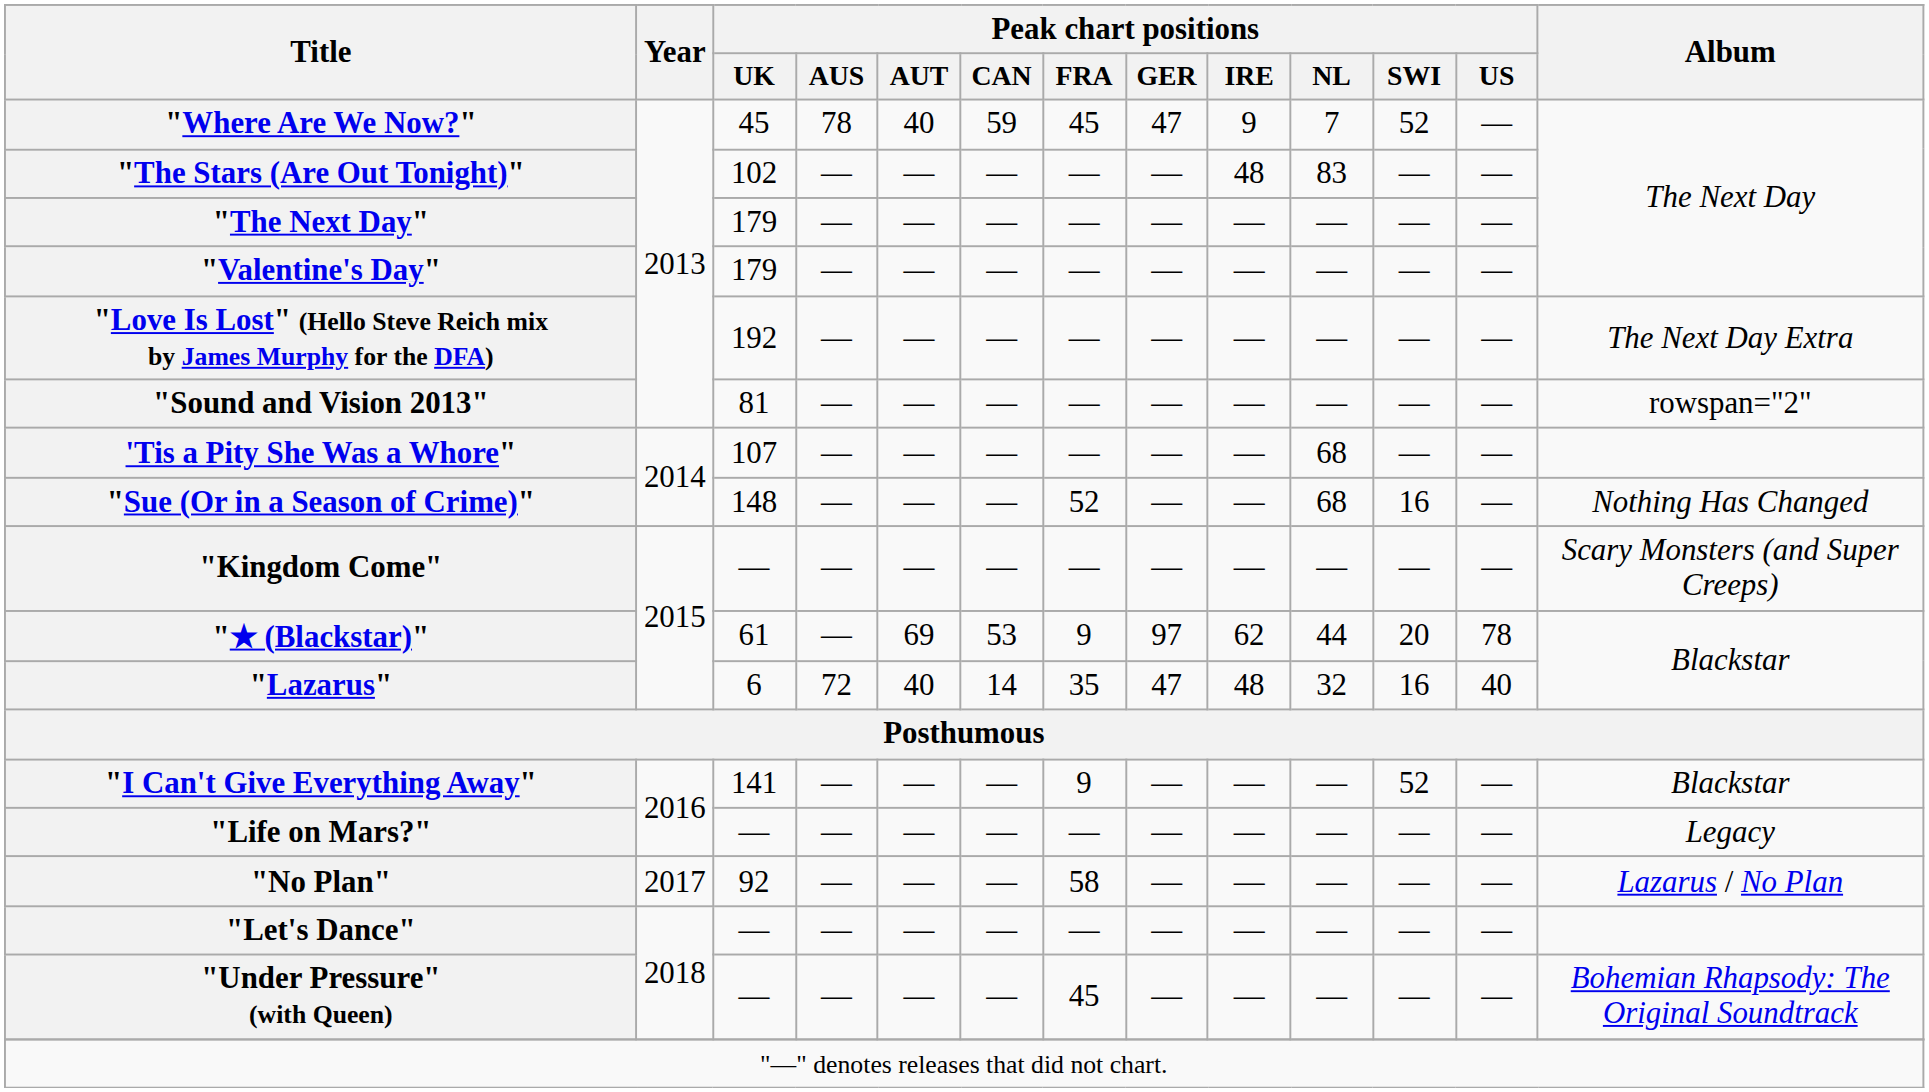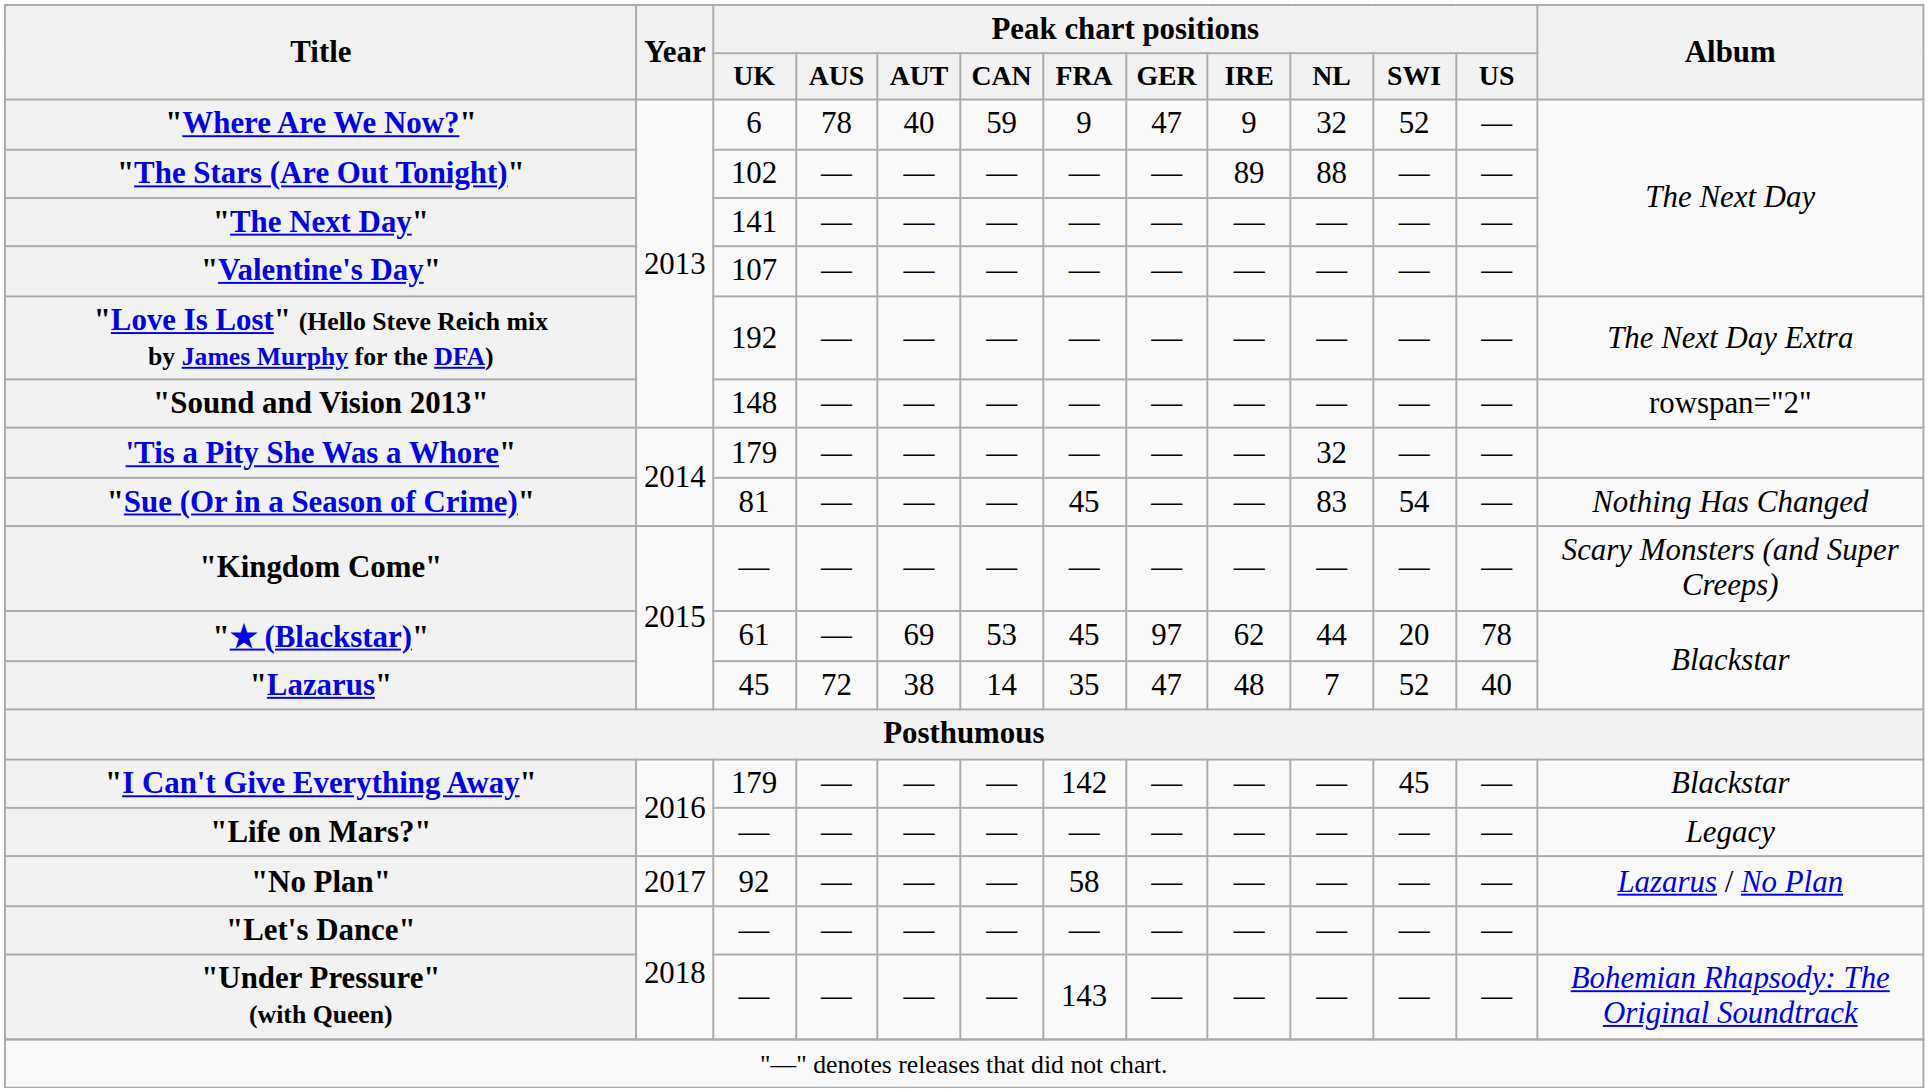(754, 123) 45 -> (754, 123) 6
(1084, 123) 45 -> (1084, 123) 9
(1332, 123) 7 -> (1332, 123) 32
(1249, 172) 48 -> (1249, 172) 89
(1332, 172) 83 -> (1332, 172) 88
(754, 221) 179 -> (754, 221) 141
(754, 270) 179 -> (754, 270) 107
(754, 403) 81 -> (754, 403) 148
(754, 452) 107 -> (754, 452) 179
(1332, 452) 68 -> (1332, 452) 32
(754, 501) 148 -> (754, 501) 81
(1084, 501) 52 -> (1084, 501) 45
(1332, 501) 68 -> (1332, 501) 83
(1414, 501) 16 -> (1414, 501) 54
(1084, 635) 9 -> (1084, 635) 45
(754, 684) 6 -> (754, 684) 45
(919, 684) 40 -> (919, 684) 38
(1332, 684) 32 -> (1332, 684) 7
(1414, 684) 16 -> (1414, 684) 52
(754, 782) 141 -> (754, 782) 179
(1084, 782) 9 -> (1084, 782) 142
(1414, 782) 52 -> (1414, 782) 45
(1084, 996) 45 -> (1084, 996) 143
